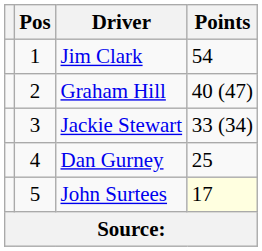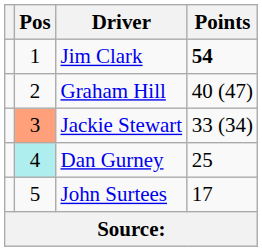(202, 56) normal -> (202, 56) bold
(35, 125) no background -> (35, 125) lightsalmon background
(35, 160) no background -> (35, 160) paleturquoise background
(202, 194) lightyellow background -> (202, 194) no background
